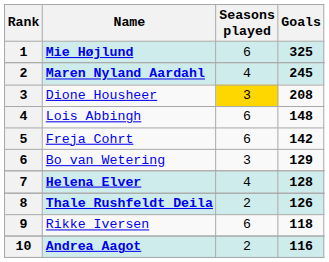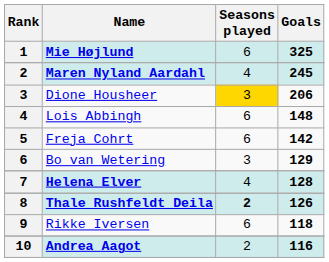(301, 95) 208 -> (301, 95) 206
(247, 204) normal -> (247, 204) bold
